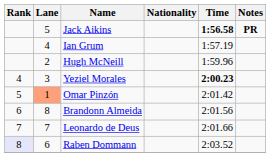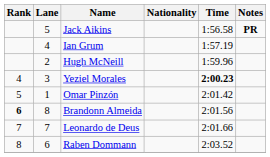(217, 29) bold -> (217, 29) normal
(47, 95) lightsalmon background -> (47, 95) no background
(19, 111) normal -> (19, 111) bold
(19, 144) lavender background -> (19, 144) no background
